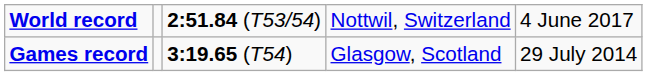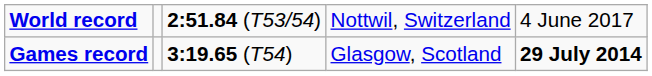(579, 53) normal -> (581, 53) bold
